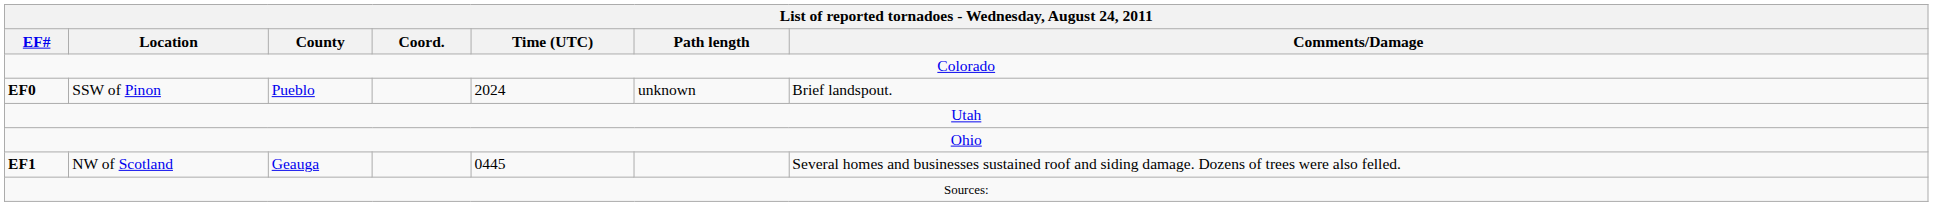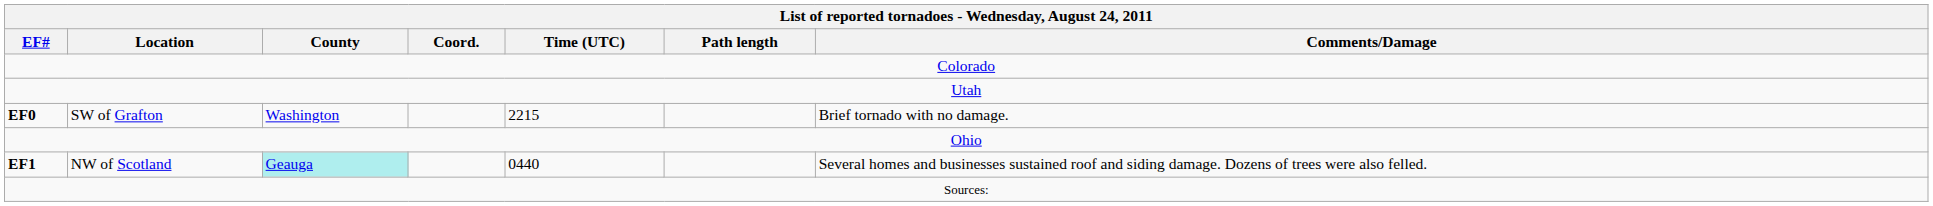- row: (117, 90)
+ row: (117, 115)
(295, 164) no background -> (289, 164) paleturquoise background
(490, 164) 0445 -> (524, 164) 0440
